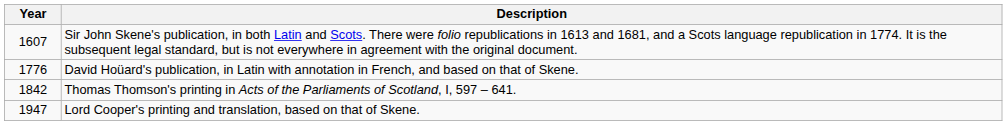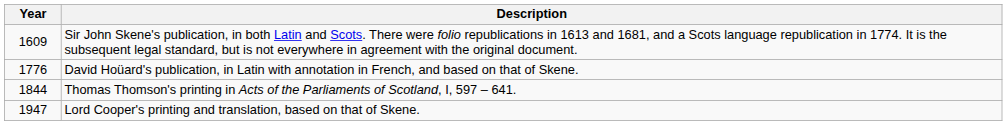(33, 42) 1607 -> (33, 42) 1609
(33, 89) 1842 -> (33, 89) 1844
